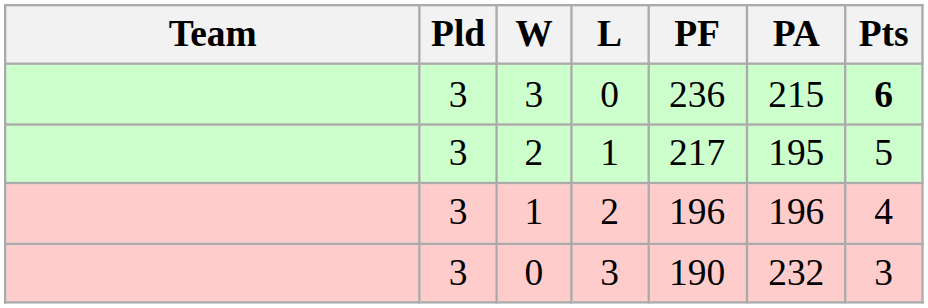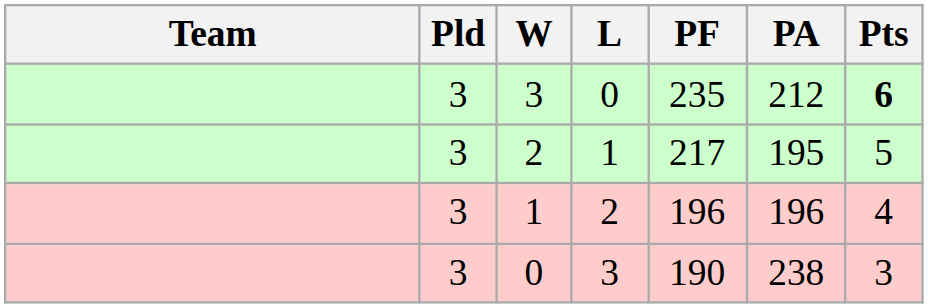(697, 93) 236 -> (697, 93) 235
(796, 93) 215 -> (796, 93) 212
(796, 271) 232 -> (796, 271) 238
